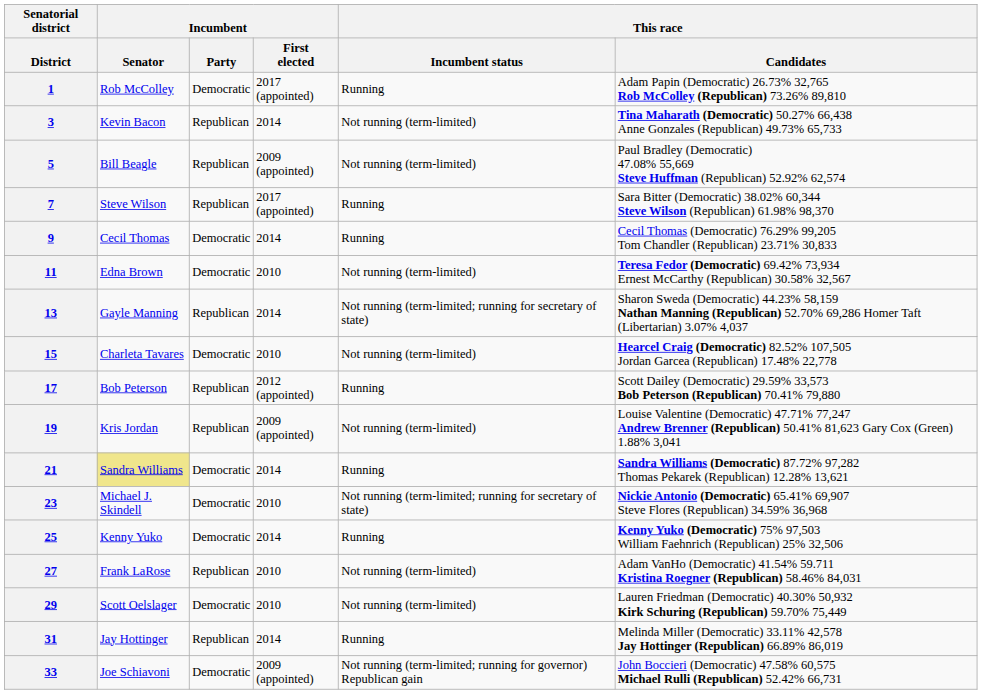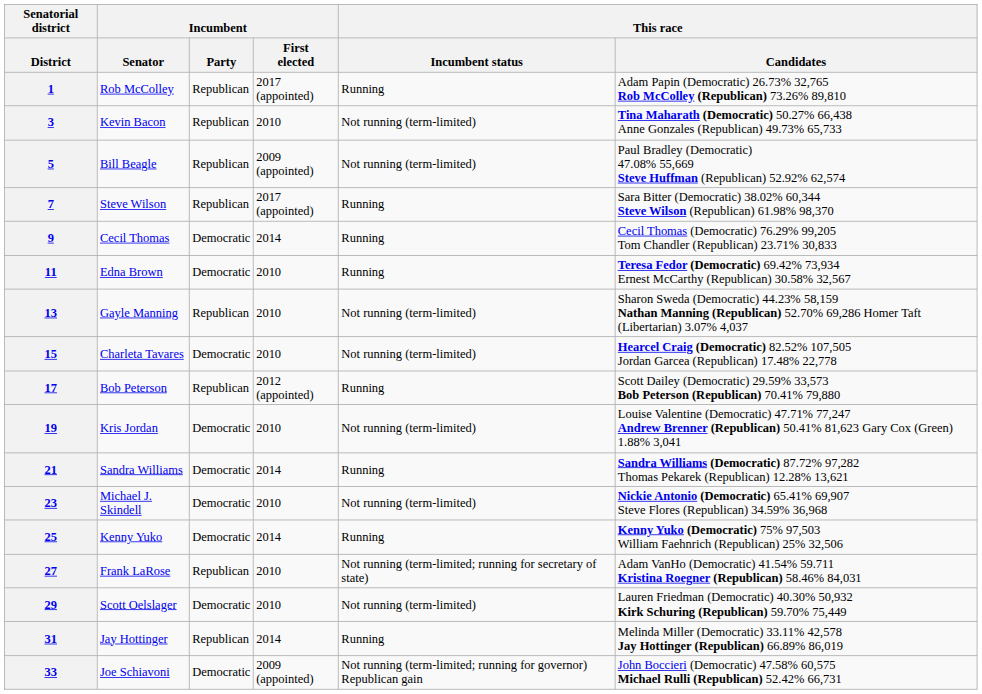(221, 89) Democratic -> (221, 89) Republican
(269, 122) 2014 -> (269, 122) 2010
(409, 272) Not running (term-limited) -> (363, 272) Running
(269, 313) 2014 -> (269, 313) 2010
(469, 313) Not running (term-limited; running for secretary of state) -> (409, 313) Not running (term-limited)
(221, 428) Republican -> (221, 428) Democratic
(285, 428) 2009 (appointed) -> (269, 428) 2010
(141, 469) khaki background -> (141, 469) no background
(469, 503) Not running (term-limited; running for secretary of state) -> (409, 503) Not running (term-limited)
(409, 571) Not running (term-limited) -> (469, 571) Not running (term-limited; running for secretary of state)
